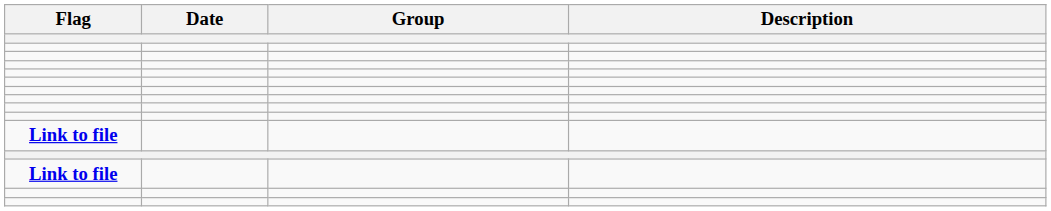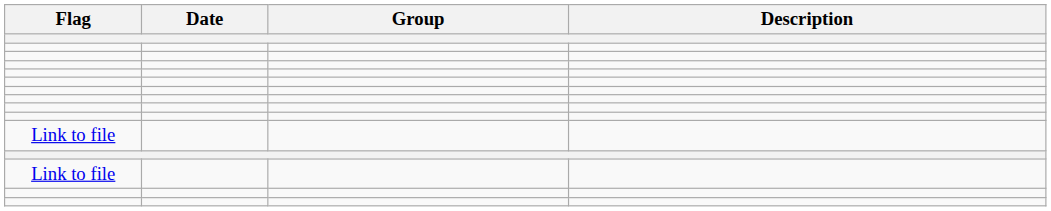(73, 135) bold -> (73, 135) normal
(73, 173) bold -> (73, 173) normal
